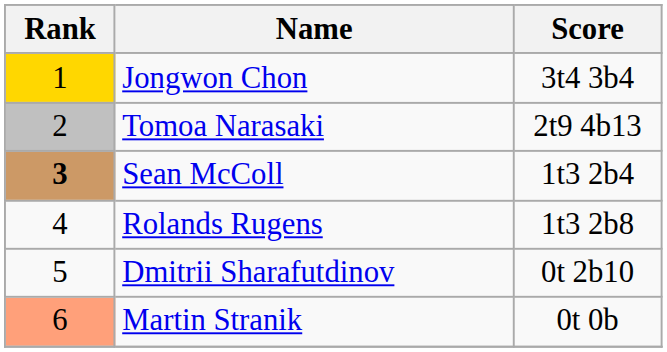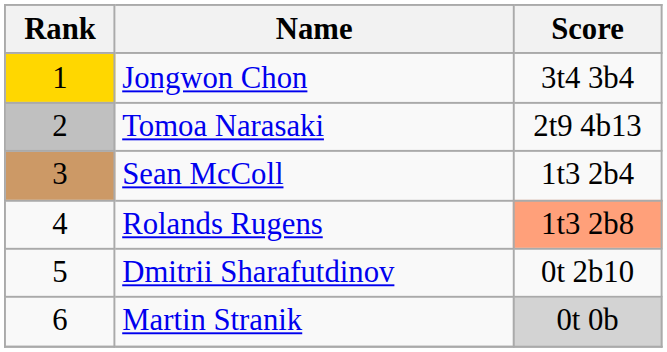(60, 175) bold -> (60, 175) normal
(588, 223) no background -> (588, 223) lightsalmon background
(60, 321) lightsalmon background -> (60, 321) no background
(588, 321) no background -> (588, 321) lightgrey background
